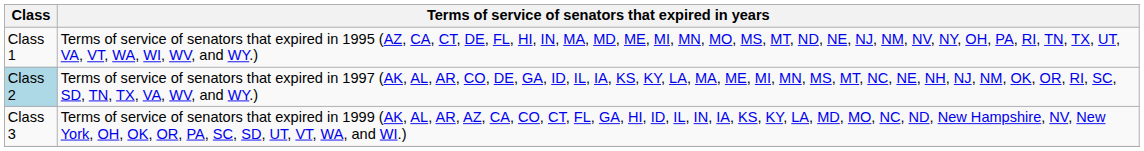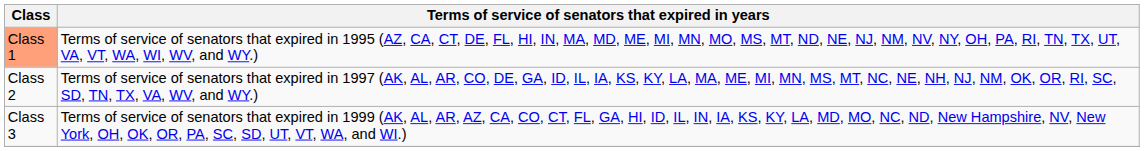(26, 47) no background -> (26, 47) lightsalmon background
(26, 86) lightblue background -> (26, 86) no background
